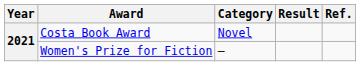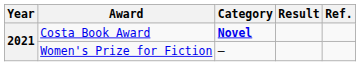(235, 32) normal -> (235, 32) bold
